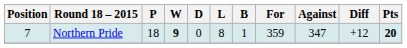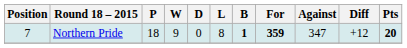(176, 33) bold -> (176, 33) normal
(244, 33) normal -> (244, 33) bold
(275, 33) normal -> (275, 33) bold
